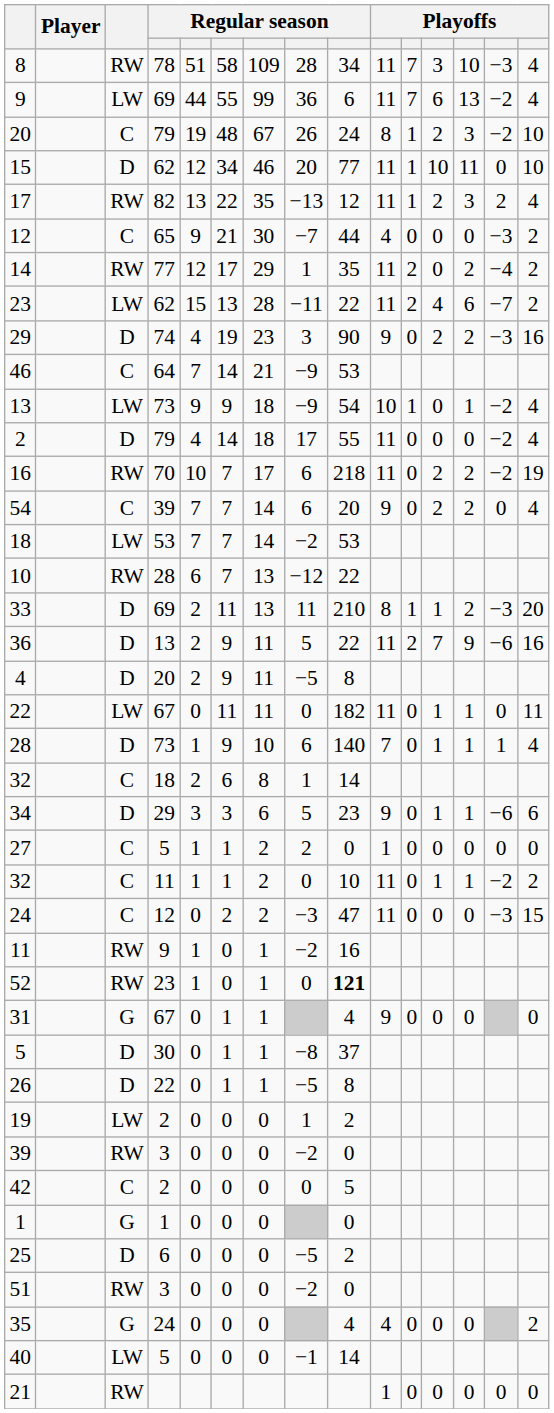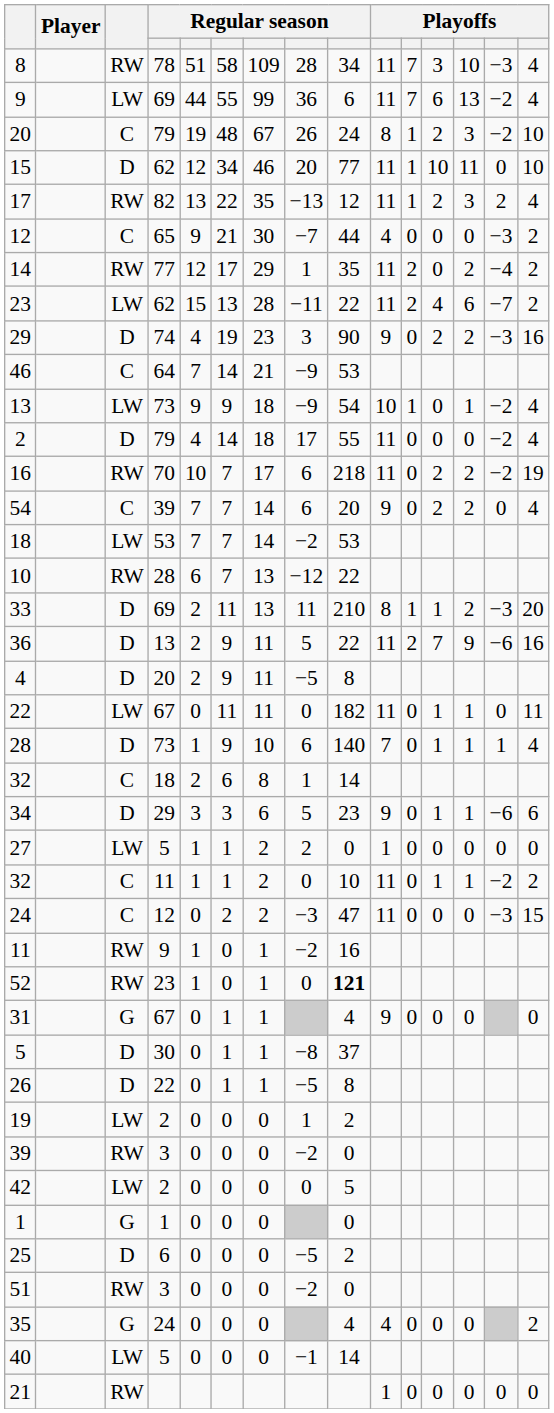(127, 847) C -> (127, 847) LW
(127, 1187) C -> (127, 1187) LW
